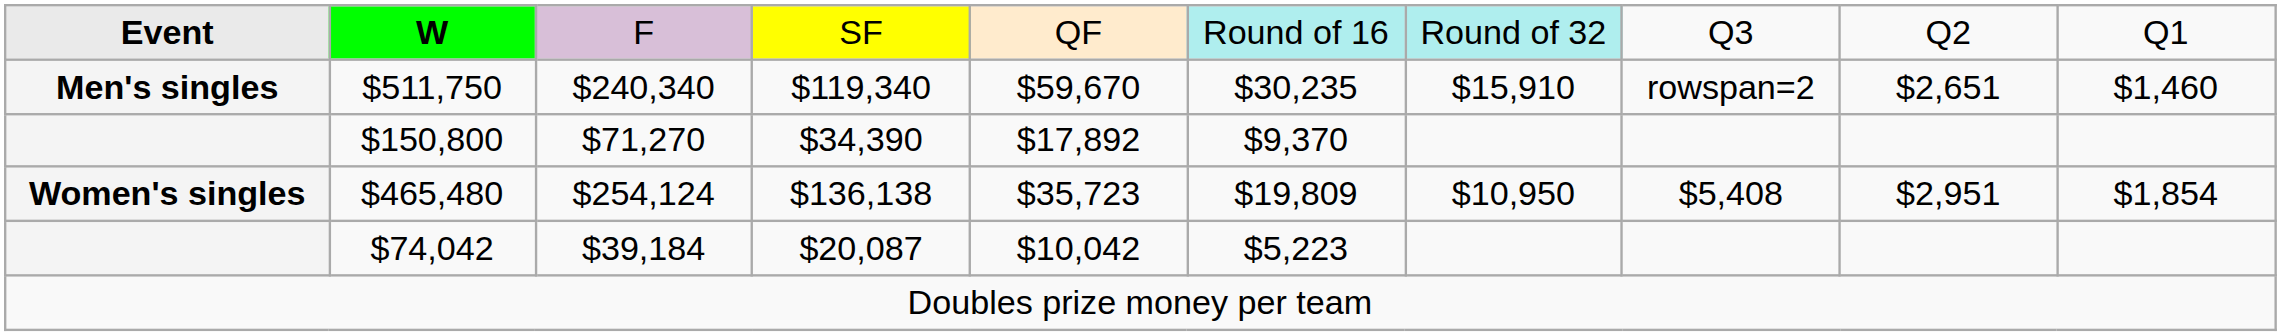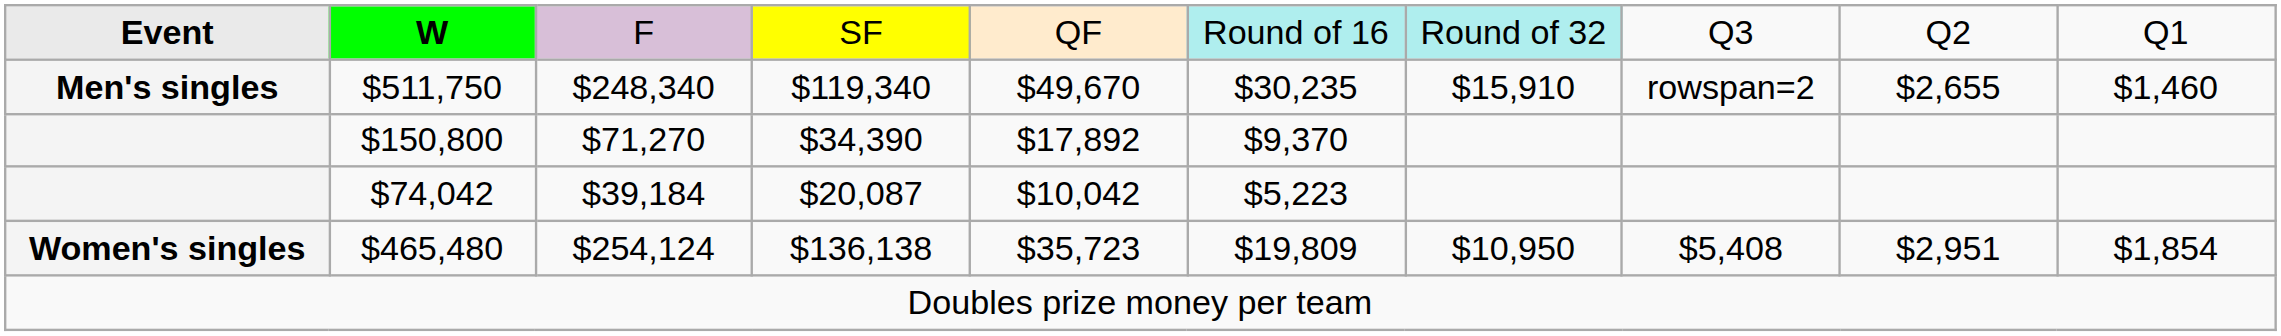(644, 86) $240,340 -> (644, 86) $248,340
(1078, 86) $59,670 -> (1078, 86) $49,670
(1948, 86) $2,651 -> (1948, 86) $2,655
rows swapped: (432, 194) <-> (432, 248)
